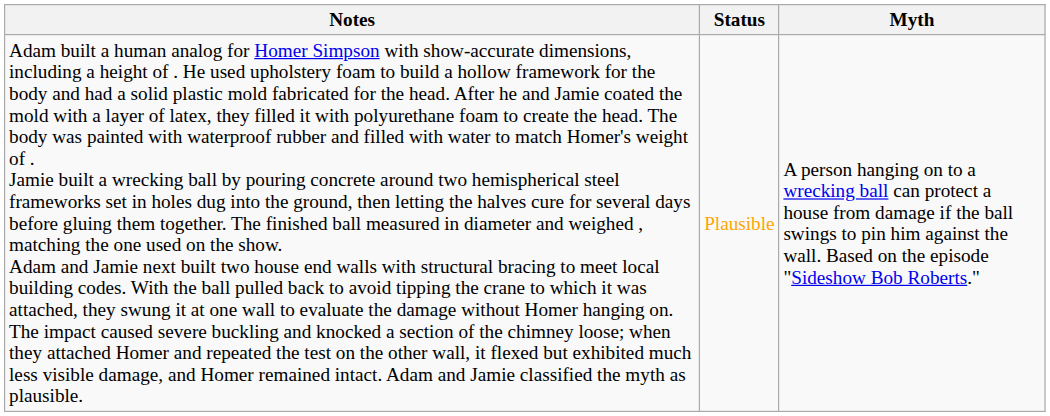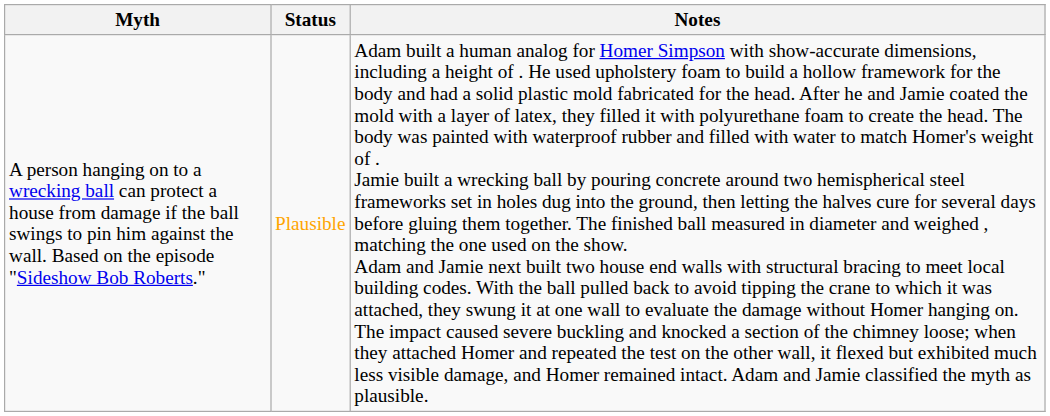columns swapped: (912, 19) <-> (352, 19)
